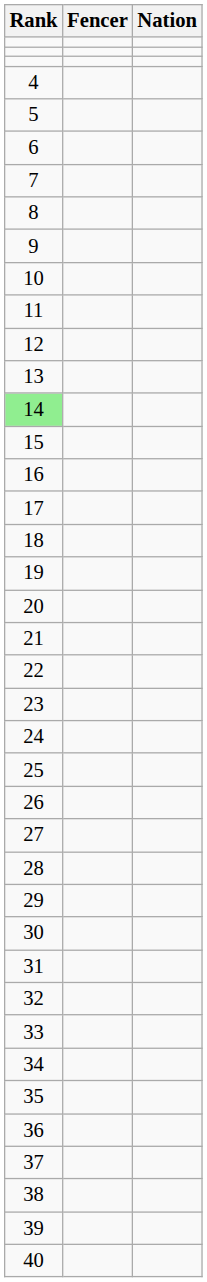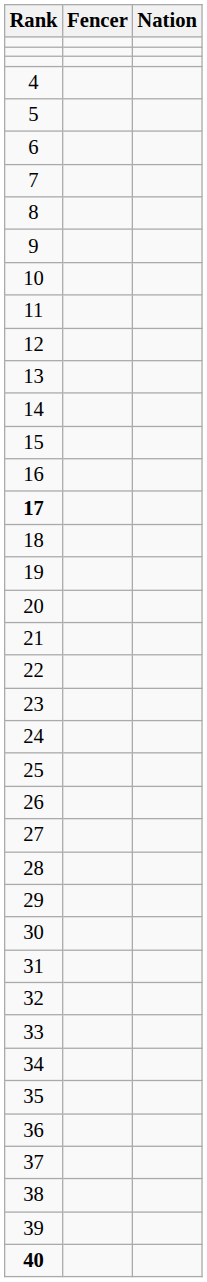(33, 409) lightgreen background -> (33, 409) no background
(33, 507) normal -> (33, 507) bold
(33, 1260) normal -> (33, 1260) bold
